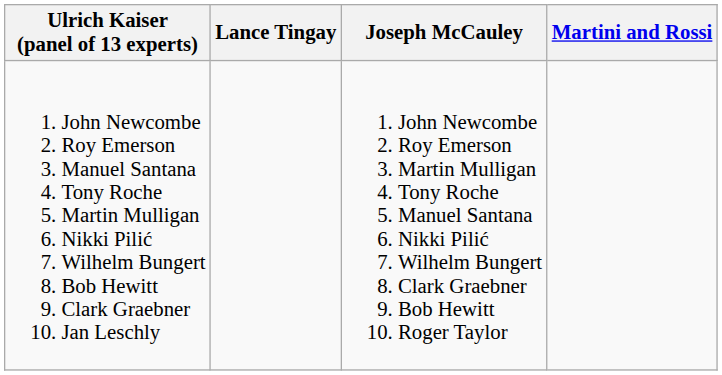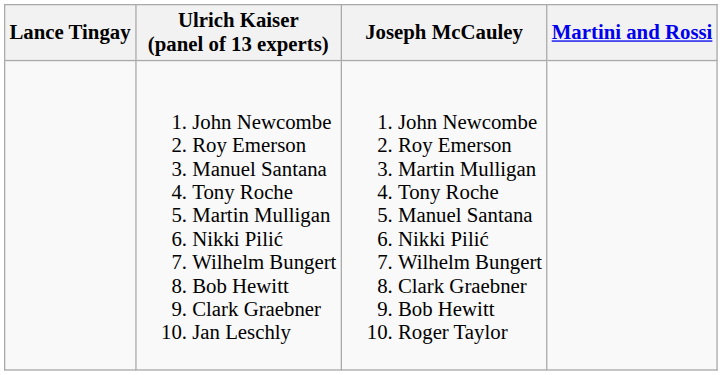columns swapped: (276, 32) <-> (108, 32)
